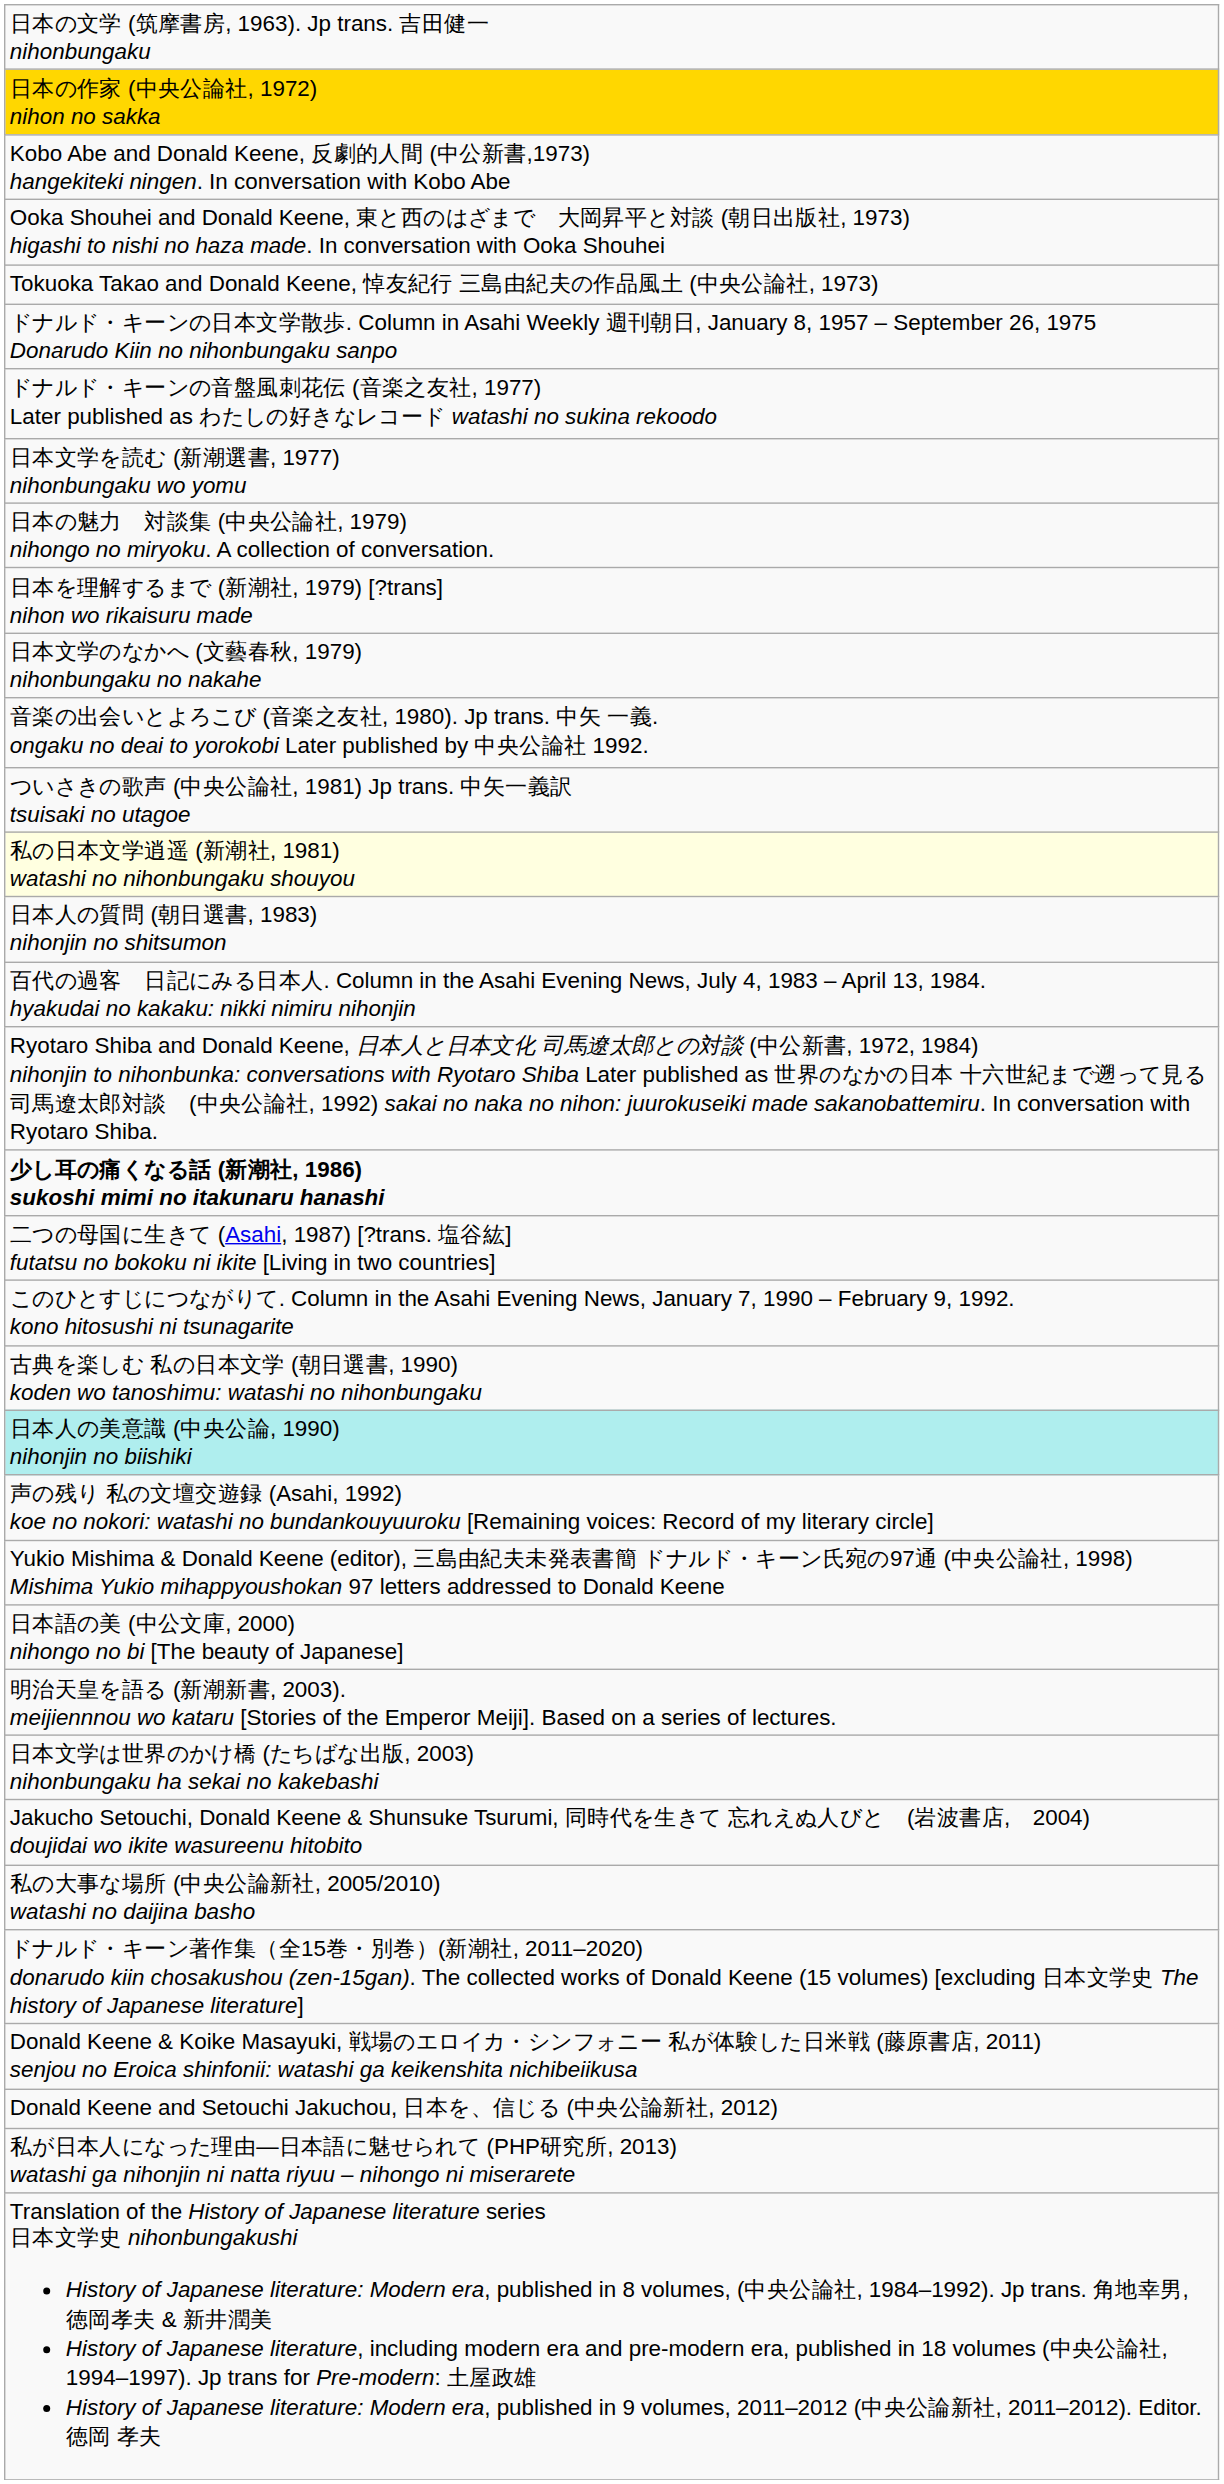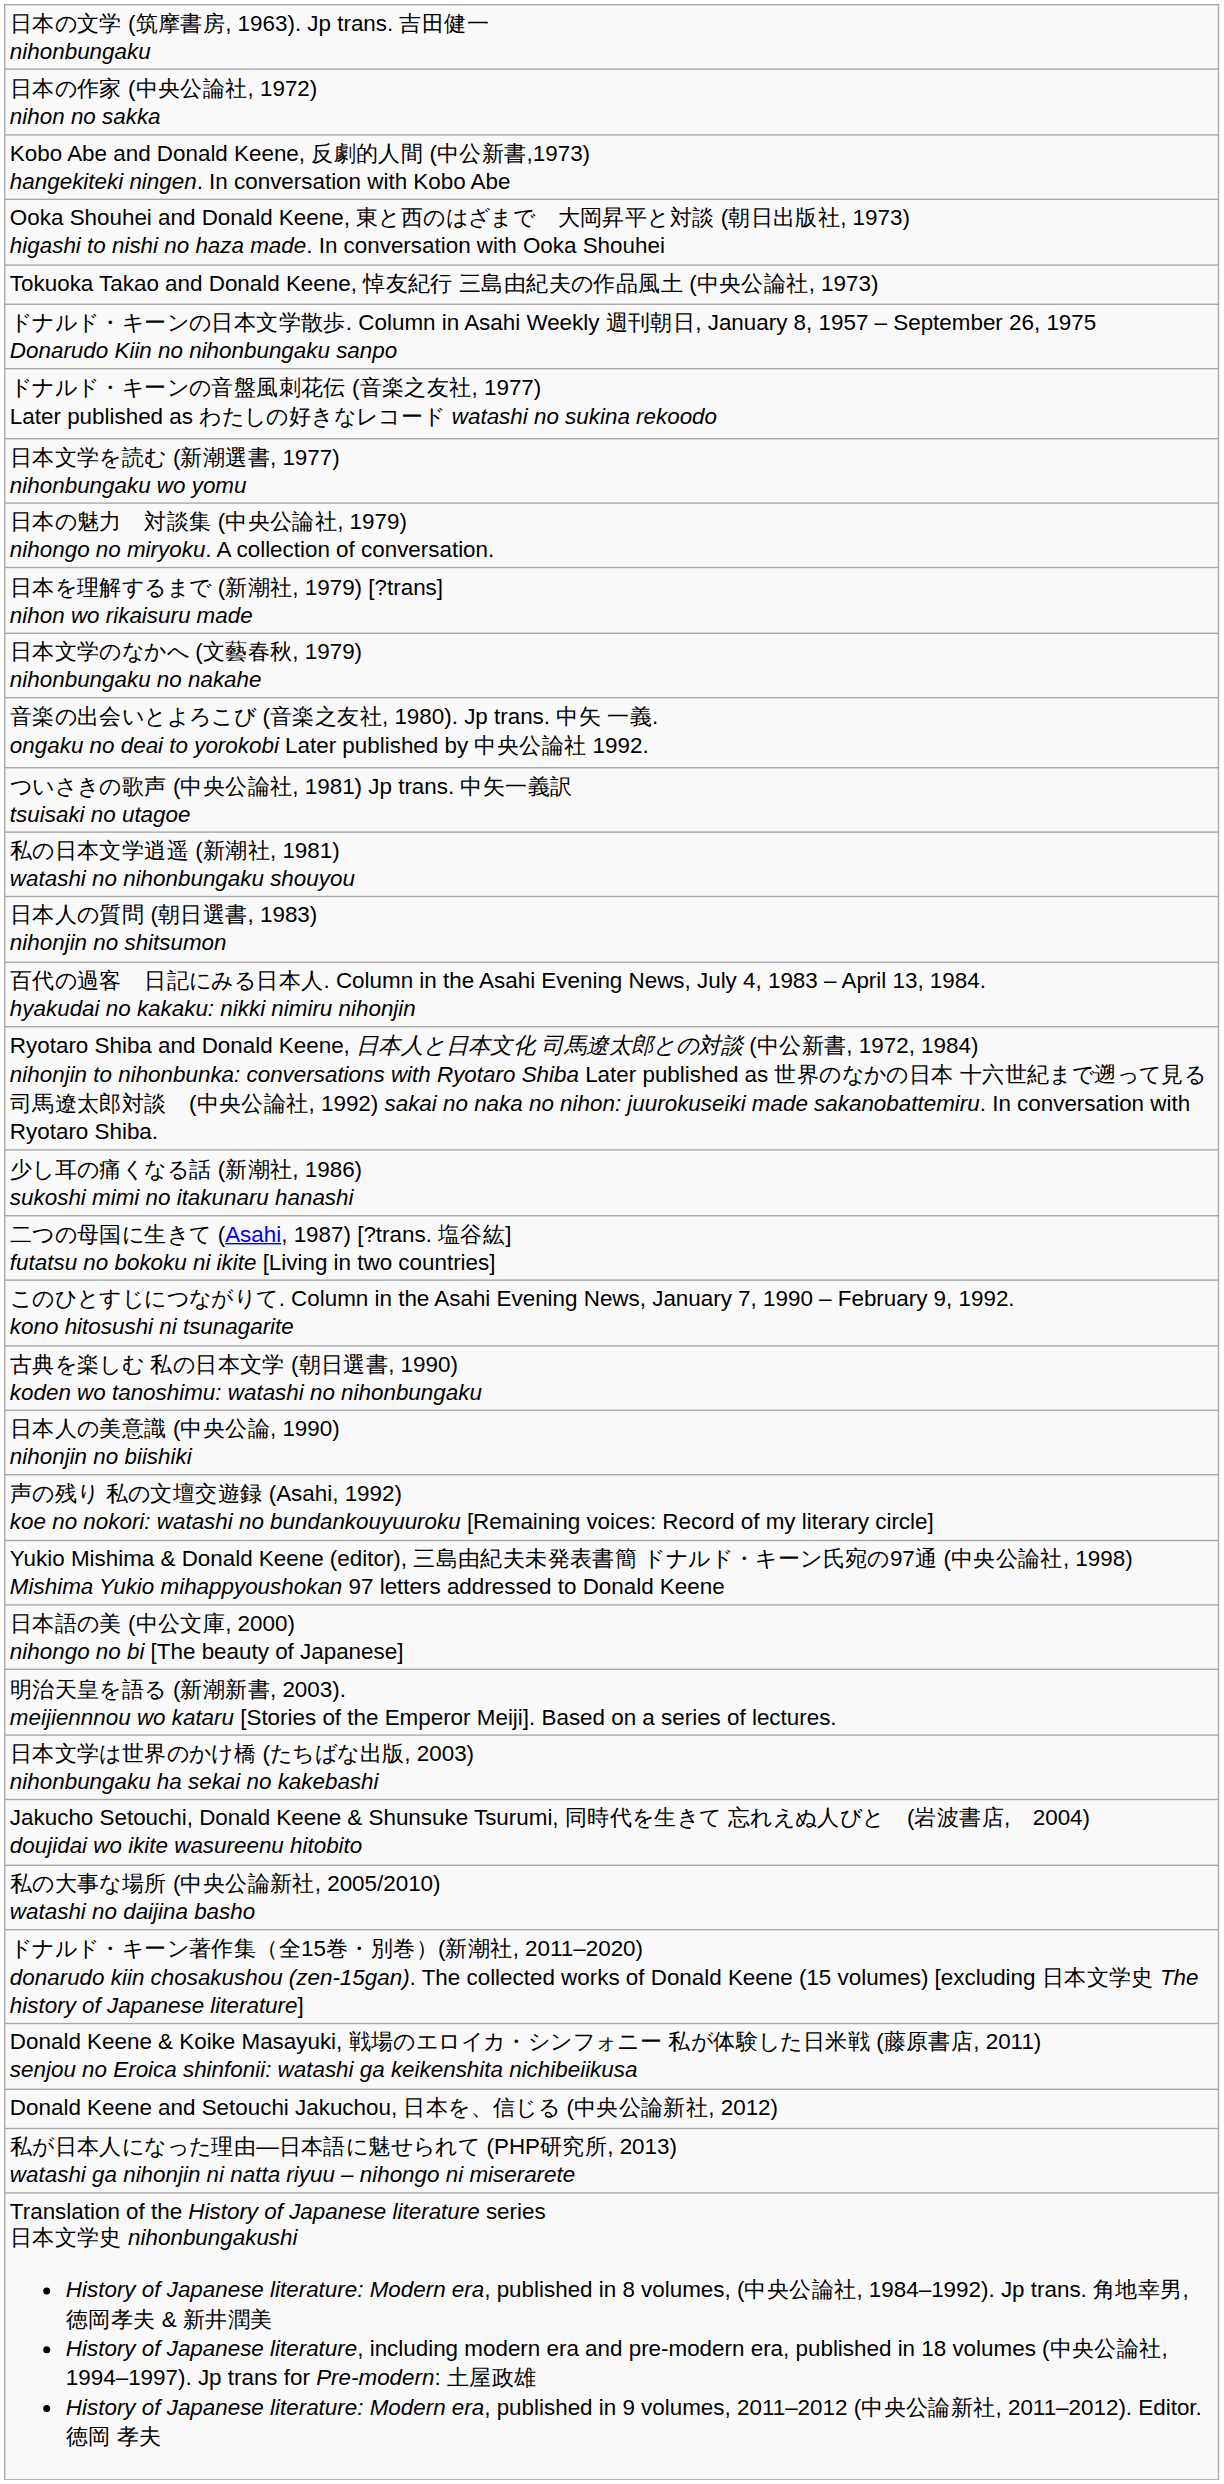(164, 102) gold background -> (164, 102) no background
(182, 864) lightyellow background -> (182, 864) no background
(197, 1183) bold -> (186, 1183) normal
(175, 1443) paleturquoise background -> (175, 1443) no background
